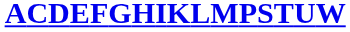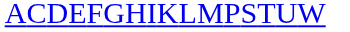(175, 13) bold -> (165, 13) normal
